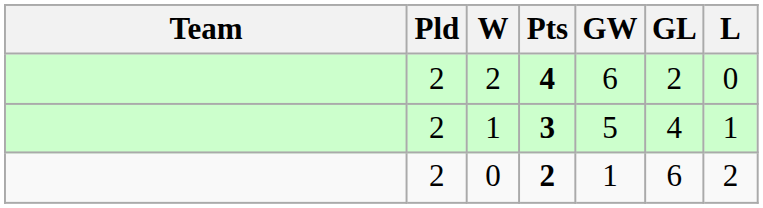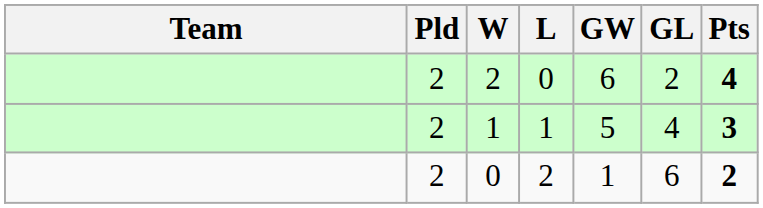columns swapped: (730, 29) <-> (547, 29)
